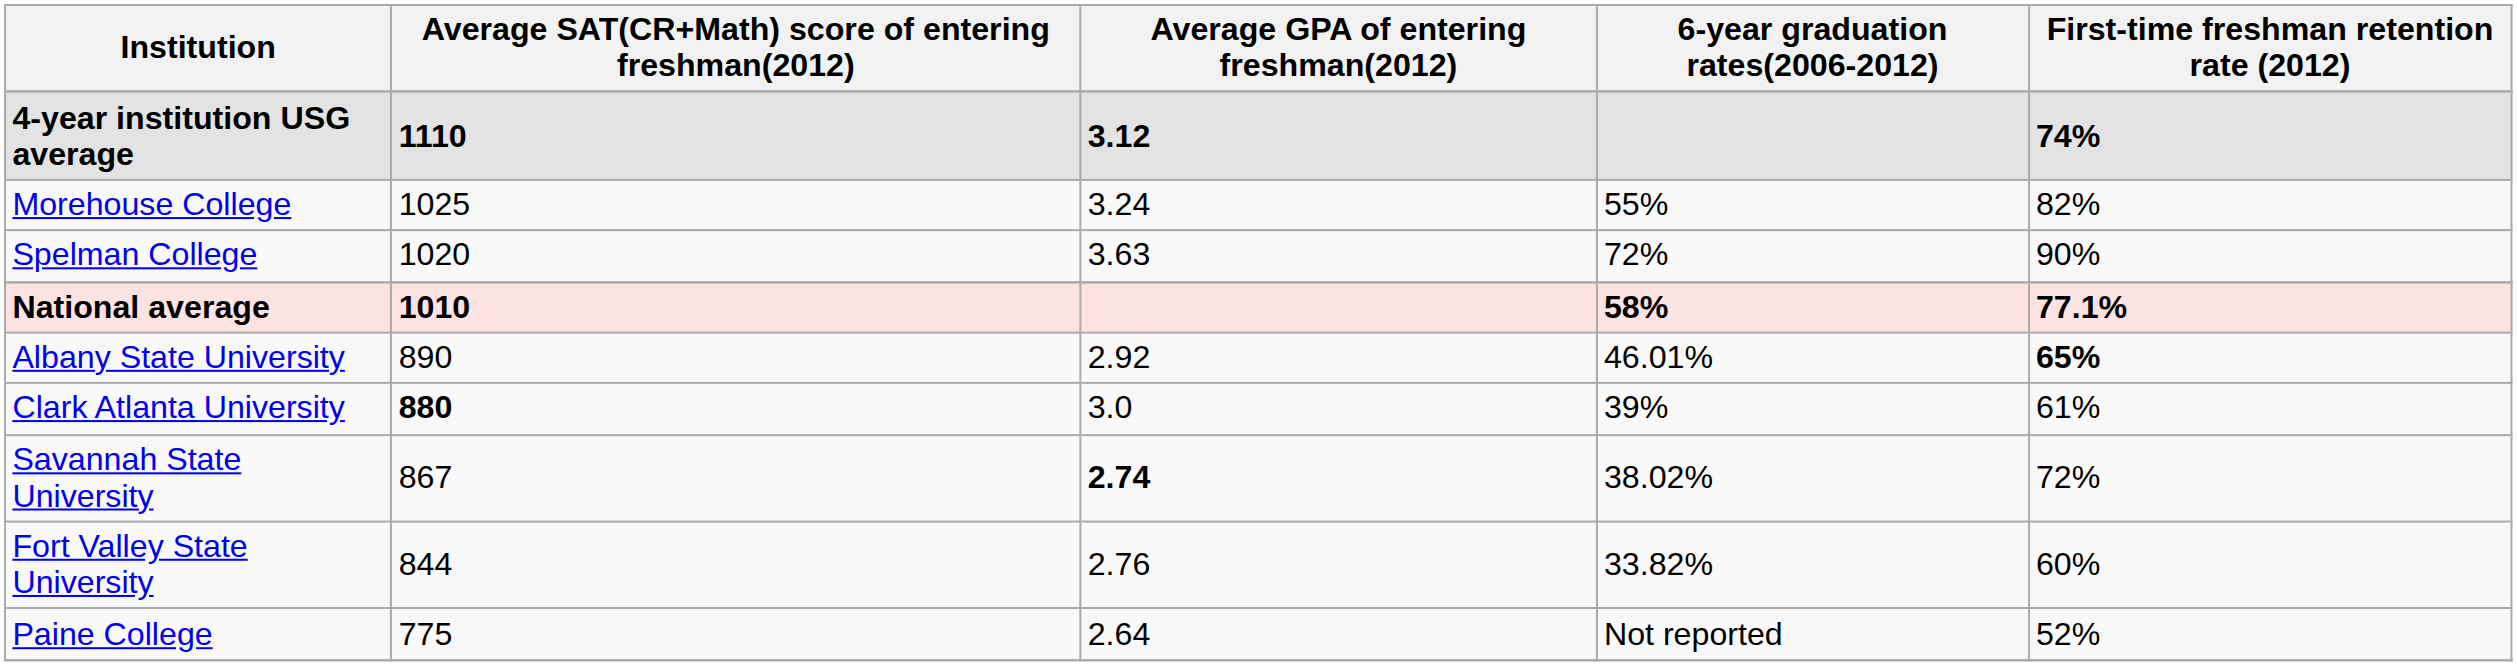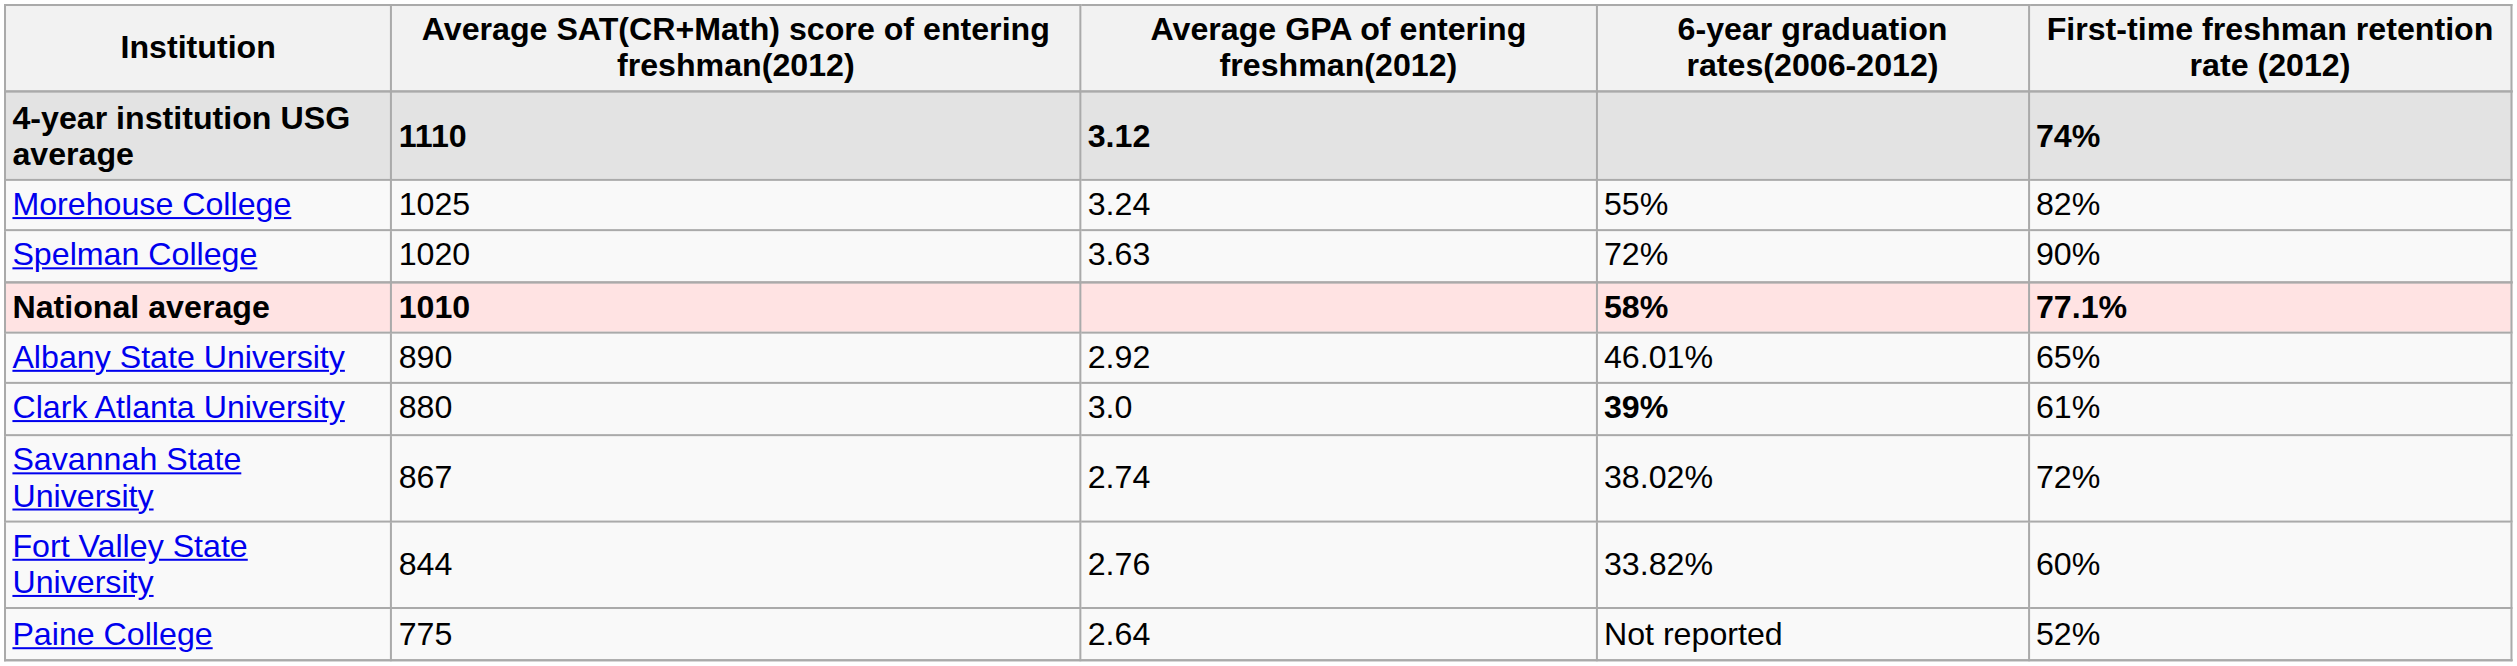(2068, 357) bold -> (2068, 357) normal
(426, 408) bold -> (426, 408) normal
(1636, 408) normal -> (1636, 408) bold
(1119, 477) bold -> (1119, 477) normal
